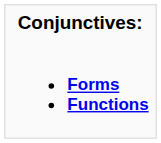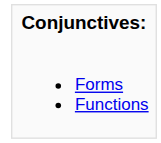(80, 95) bold -> (84, 95) normal
